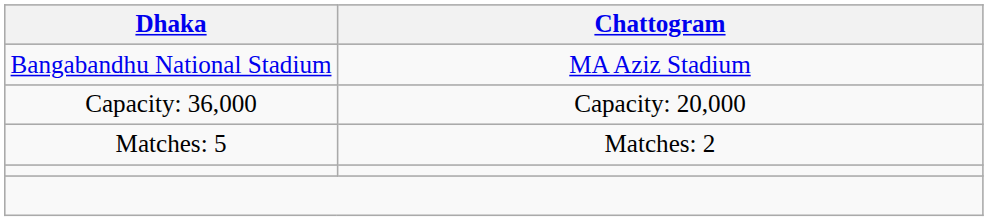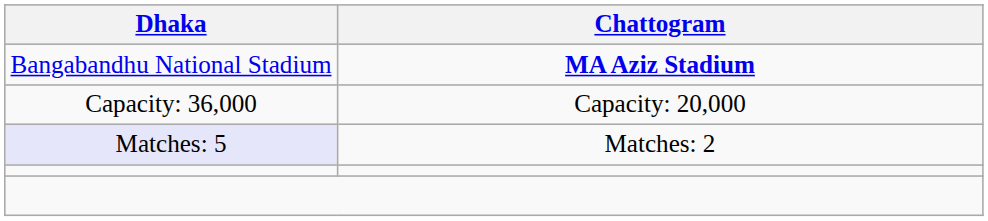(660, 64) normal -> (660, 64) bold
(171, 144) no background -> (171, 144) lavender background
